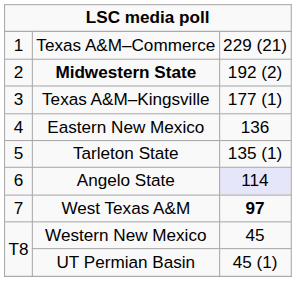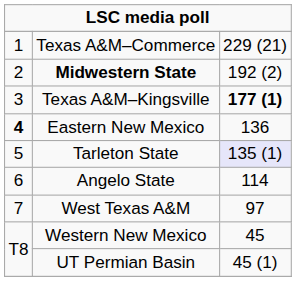(255, 99) normal -> (255, 99) bold
(18, 126) normal -> (18, 126) bold
(255, 153) no background -> (255, 153) lavender background
(255, 181) lavender background -> (255, 181) no background
(255, 208) bold -> (255, 208) normal
